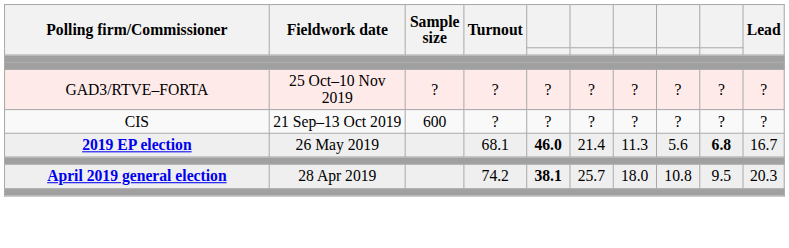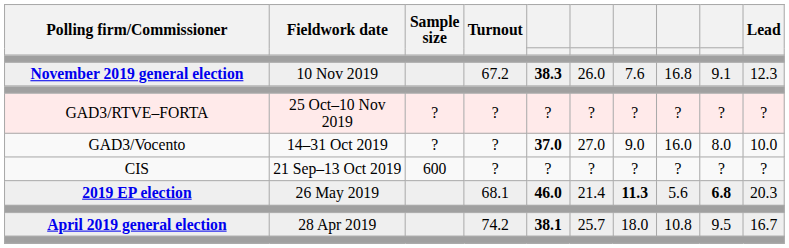+ row: (137, 74)
+ row: (137, 145)
(635, 145) normal -> (635, 193) bold
(764, 145) 16.7 -> (764, 193) 20.3
(764, 176) 20.3 -> (764, 224) 16.7
